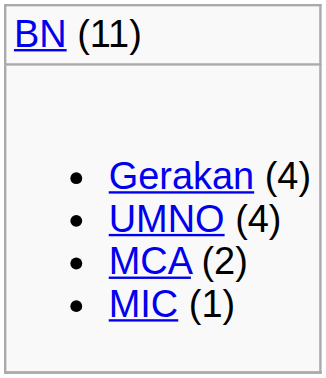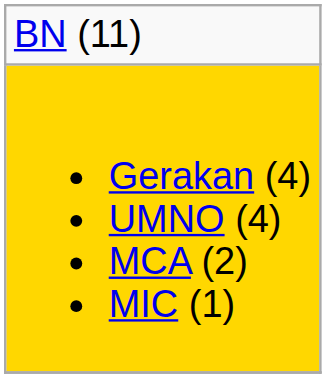(162, 240) no background -> (162, 240) gold background
